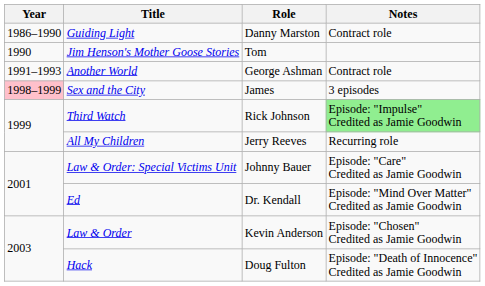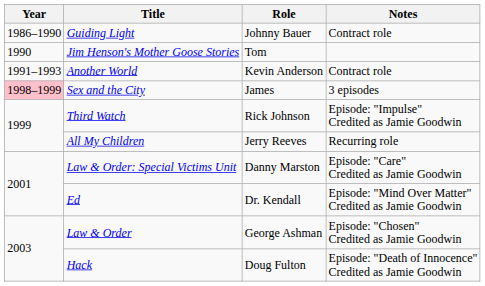(282, 33) Danny Marston -> (278, 33) Johnny Bauer
(283, 71) George Ashman -> (284, 71) Kevin Anderson
(395, 115) lightgreen background -> (395, 115) no background
(278, 167) Johnny Bauer -> (282, 167) Danny Marston
(284, 232) Kevin Anderson -> (283, 232) George Ashman
